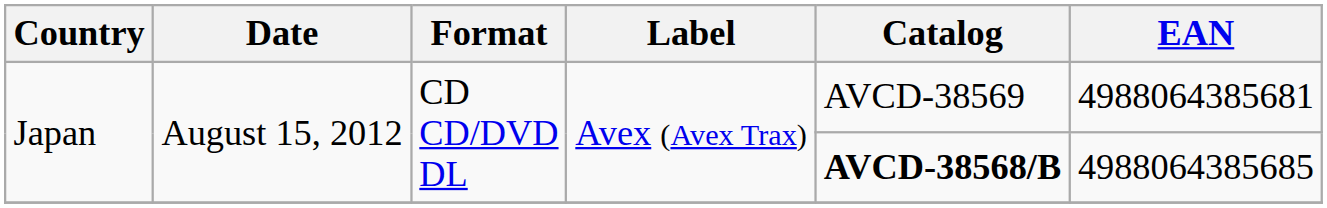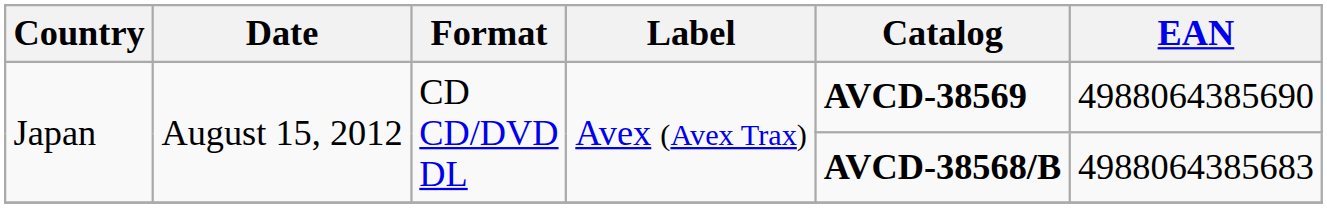(924, 96) normal -> (925, 96) bold
(1196, 96) 4988064385681 -> (1196, 96) 4988064385690
(1196, 166) 4988064385685 -> (1196, 166) 4988064385683
